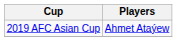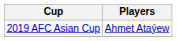(137, 28) no background -> (137, 28) lightyellow background
